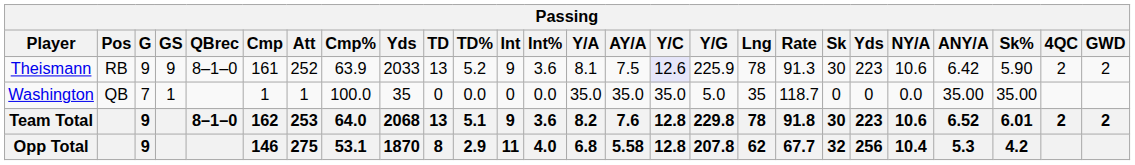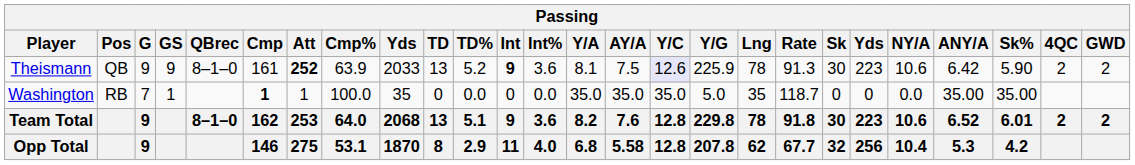(116, 69) RB -> (116, 69) QB
(304, 69) normal -> (304, 69) bold
(510, 69) normal -> (510, 69) bold
(116, 95) QB -> (116, 95) RB
(265, 95) normal -> (265, 95) bold
